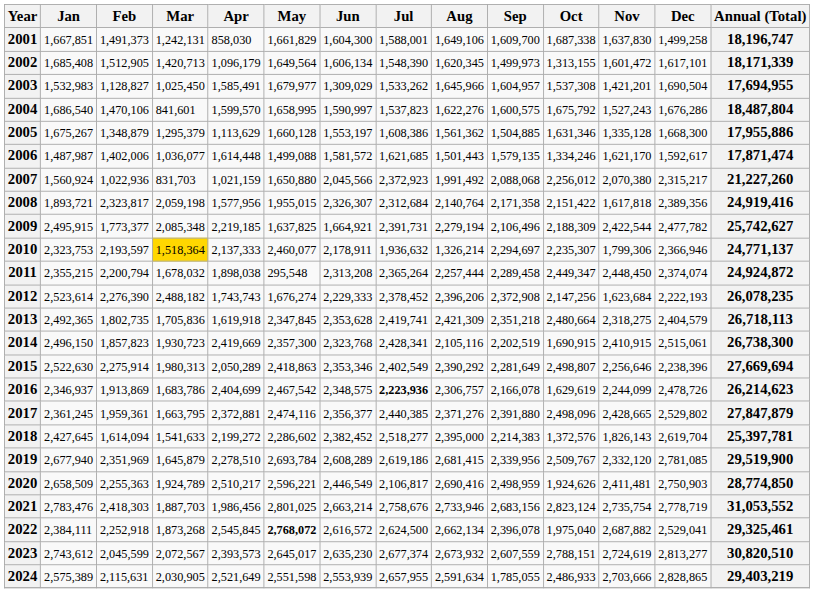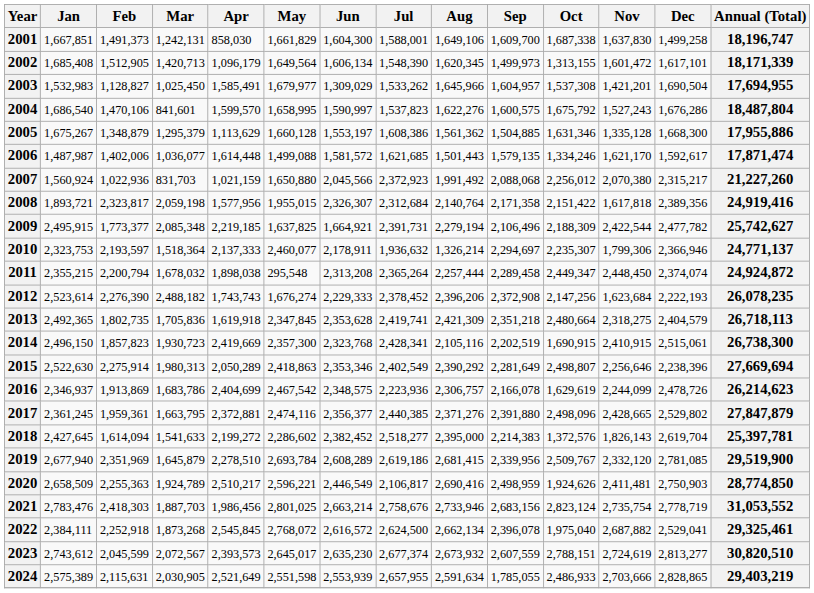(180, 250) gold background -> (180, 250) no background
(404, 389) bold -> (404, 390) normal
(292, 529) bold -> (292, 530) normal
